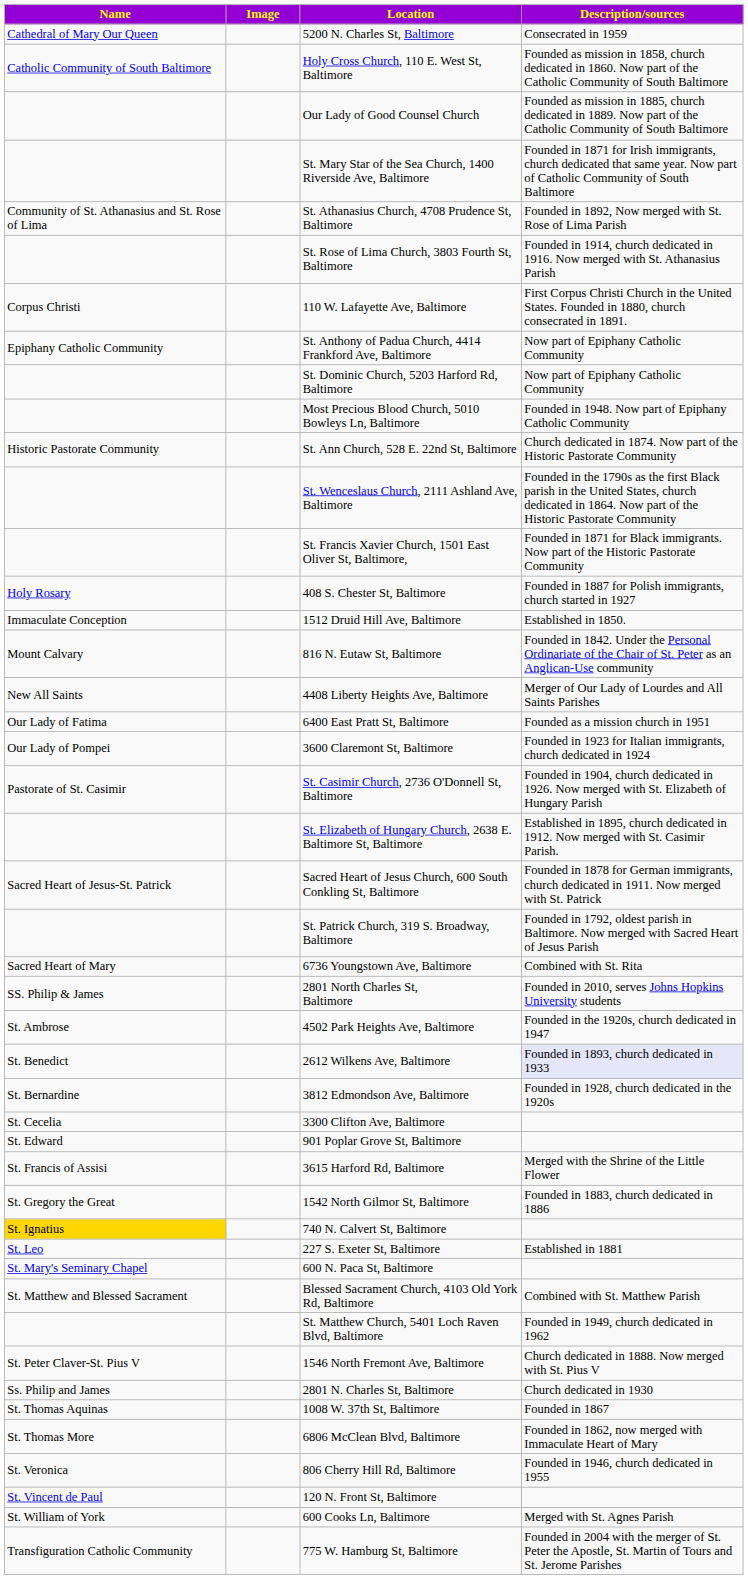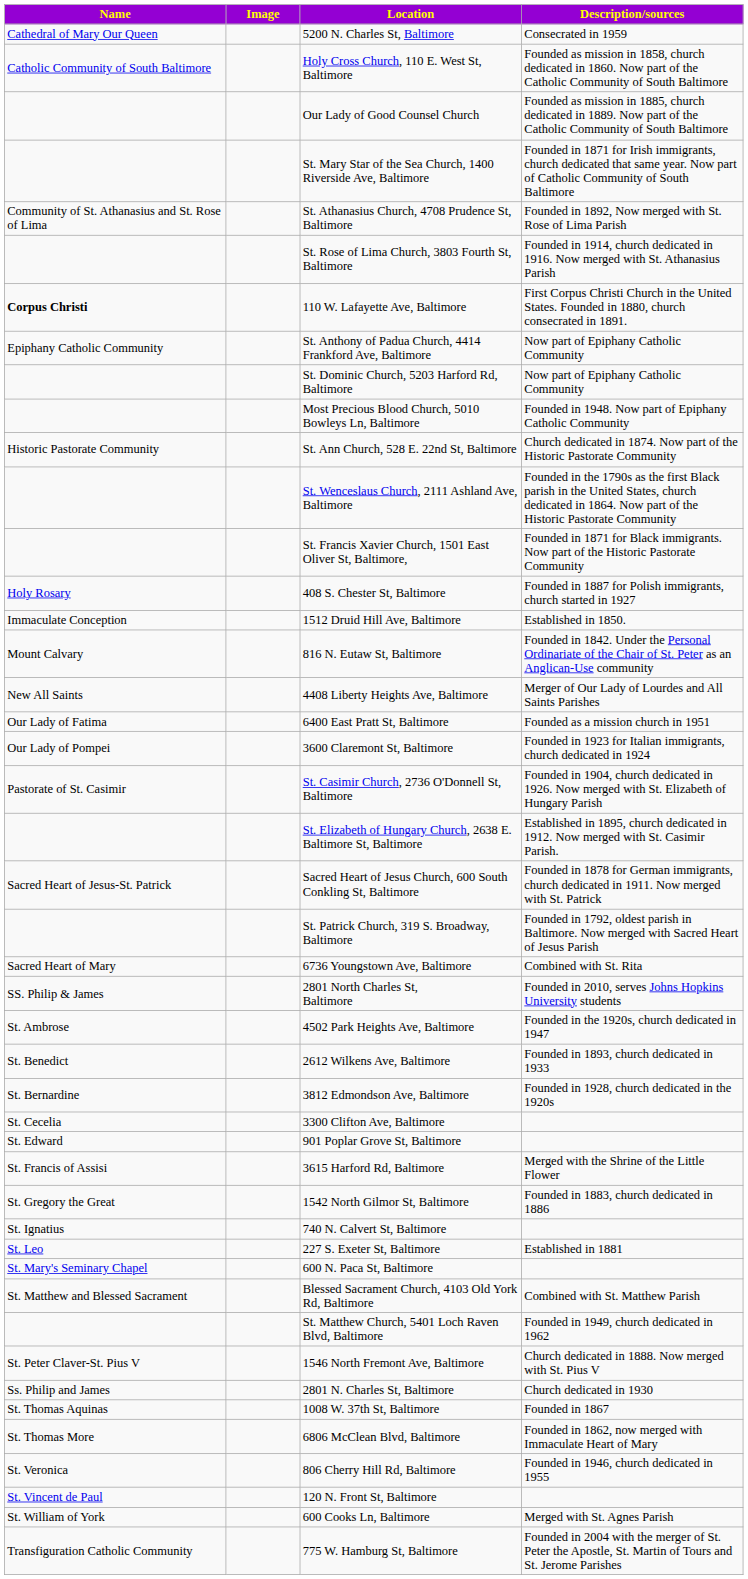(44, 307) normal -> (47, 307) bold
(619, 1061) lavender background -> (619, 1061) no background
(36, 1229) gold background -> (36, 1229) no background
